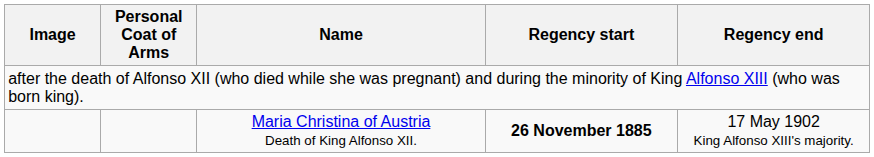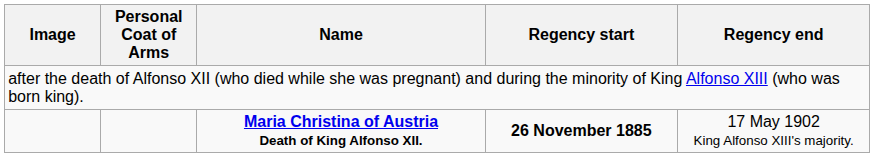(341, 130) normal -> (341, 130) bold
